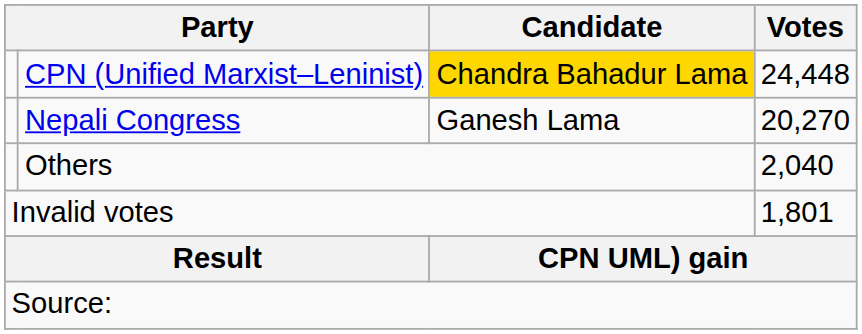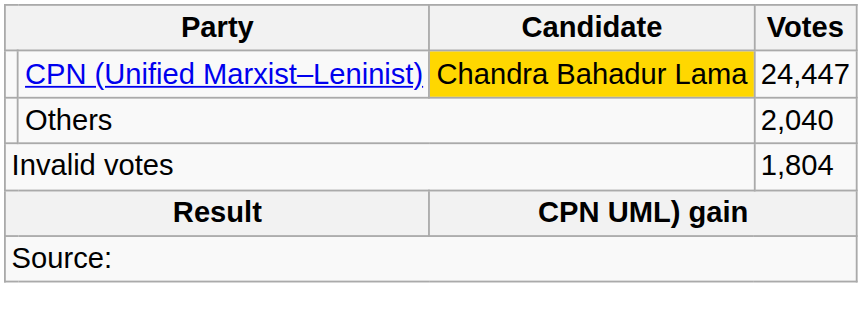(805, 73) 24,448 -> (805, 73) 24,447
- row: (133, 119)
(797, 212) 1,801 -> (797, 166) 1,804
